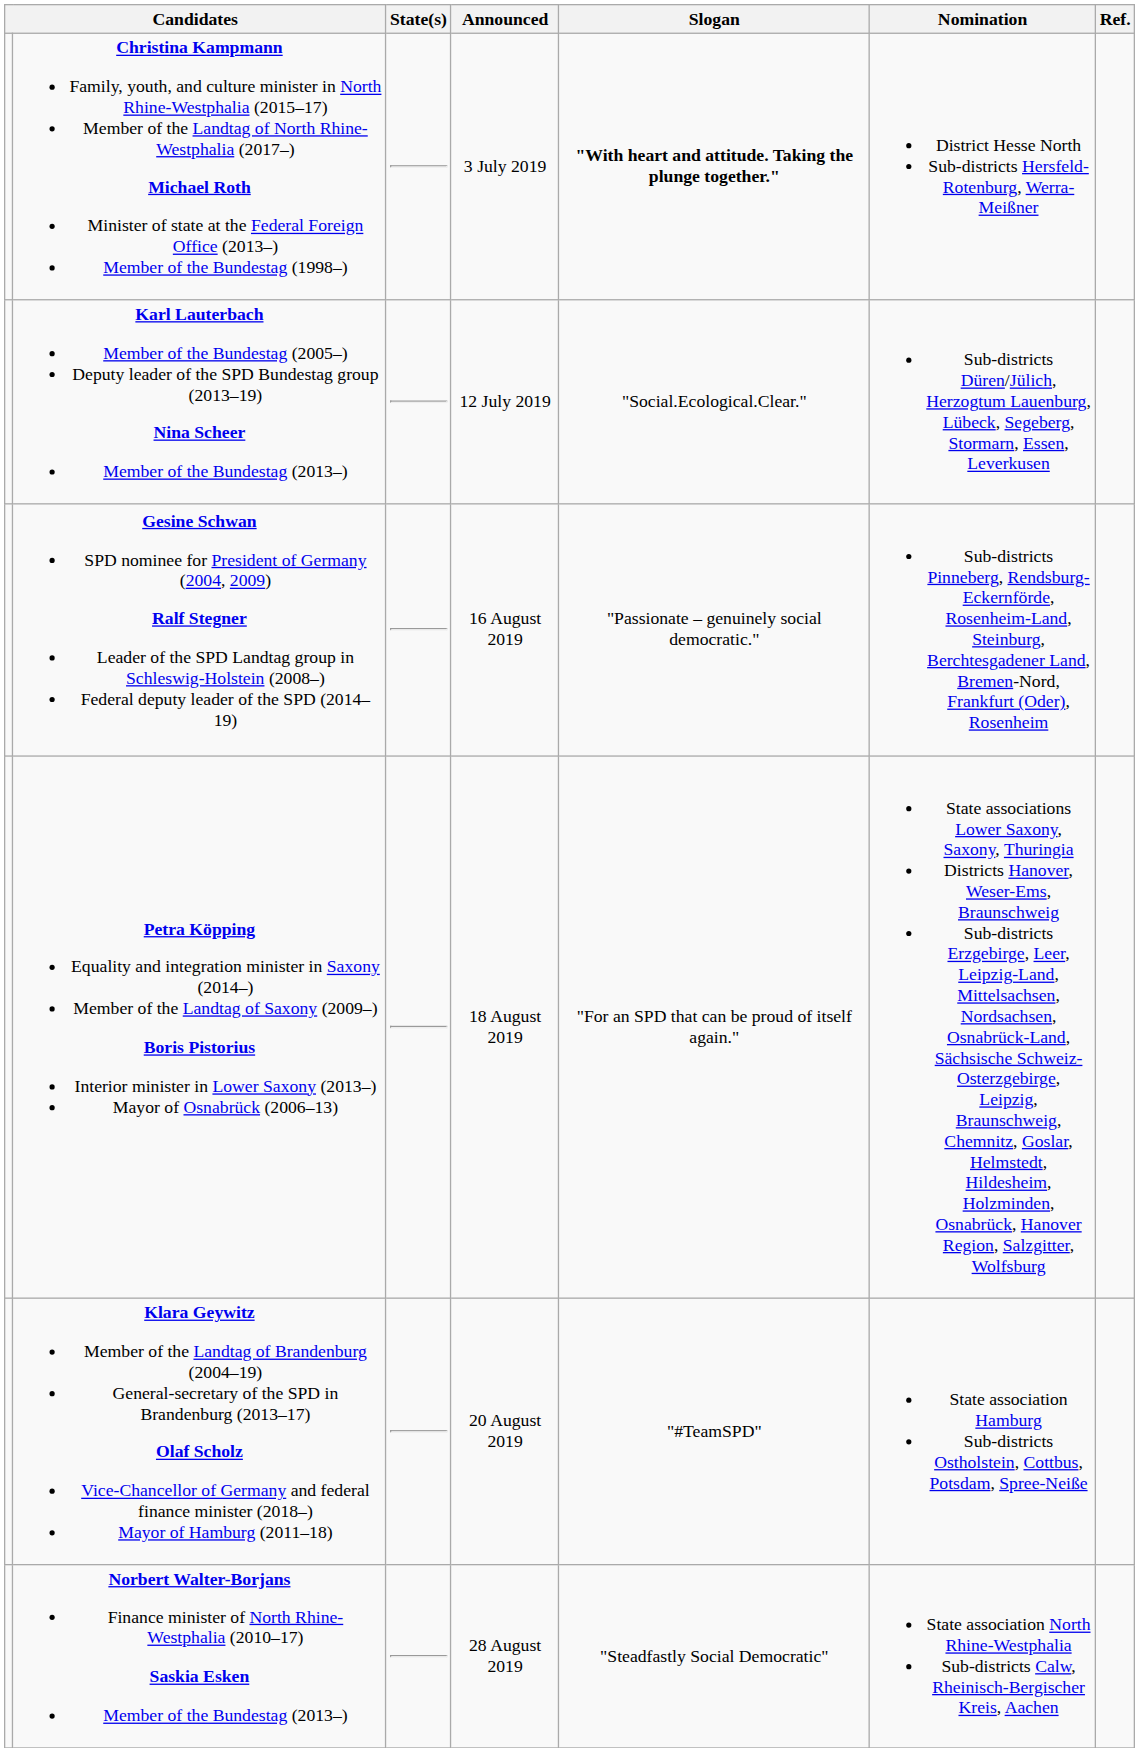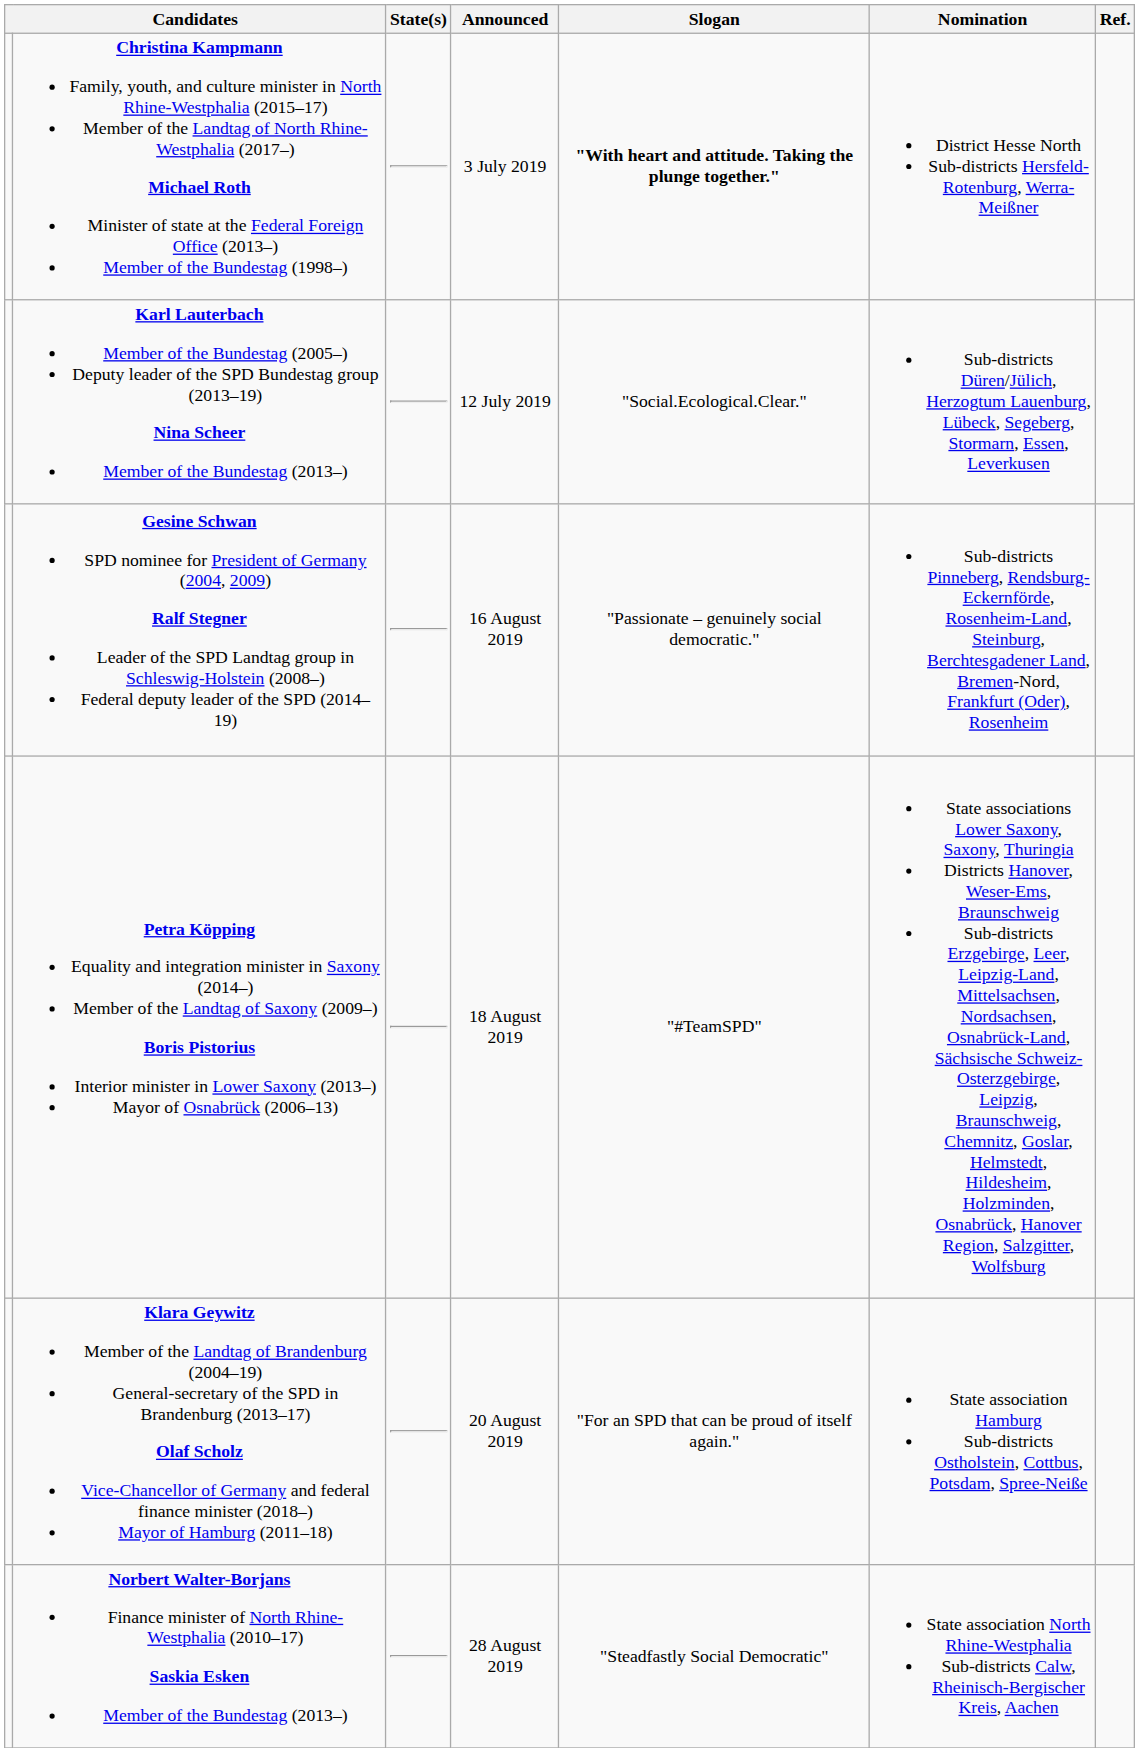(714, 1026) "For an SPD that can be proud of itself again." -> (714, 1026) "#TeamSPD"
(714, 1431) "#TeamSPD" -> (714, 1431) "For an SPD that can be proud of itself again."
